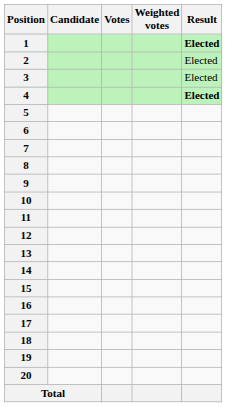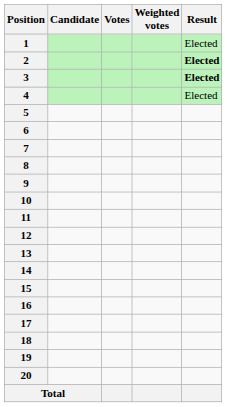(202, 43) bold -> (201, 43) normal
(201, 60) normal -> (202, 60) bold
(201, 78) normal -> (202, 78) bold
(202, 95) bold -> (201, 95) normal
